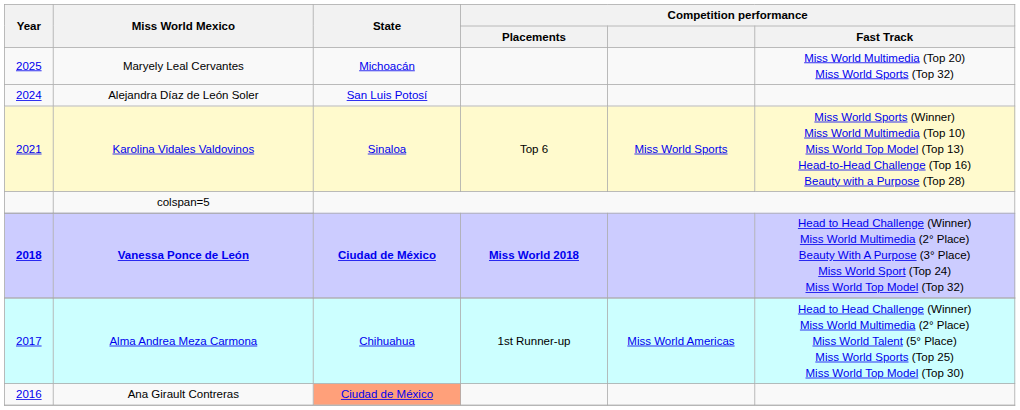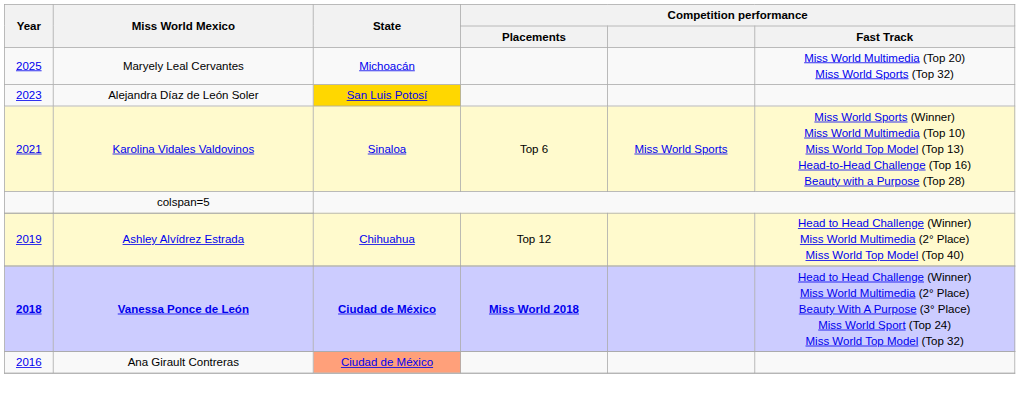(29, 96) 2024 -> (29, 96) 2023
(387, 96) no background -> (387, 96) gold background
+ row: (183, 240)
- row: (183, 341)
